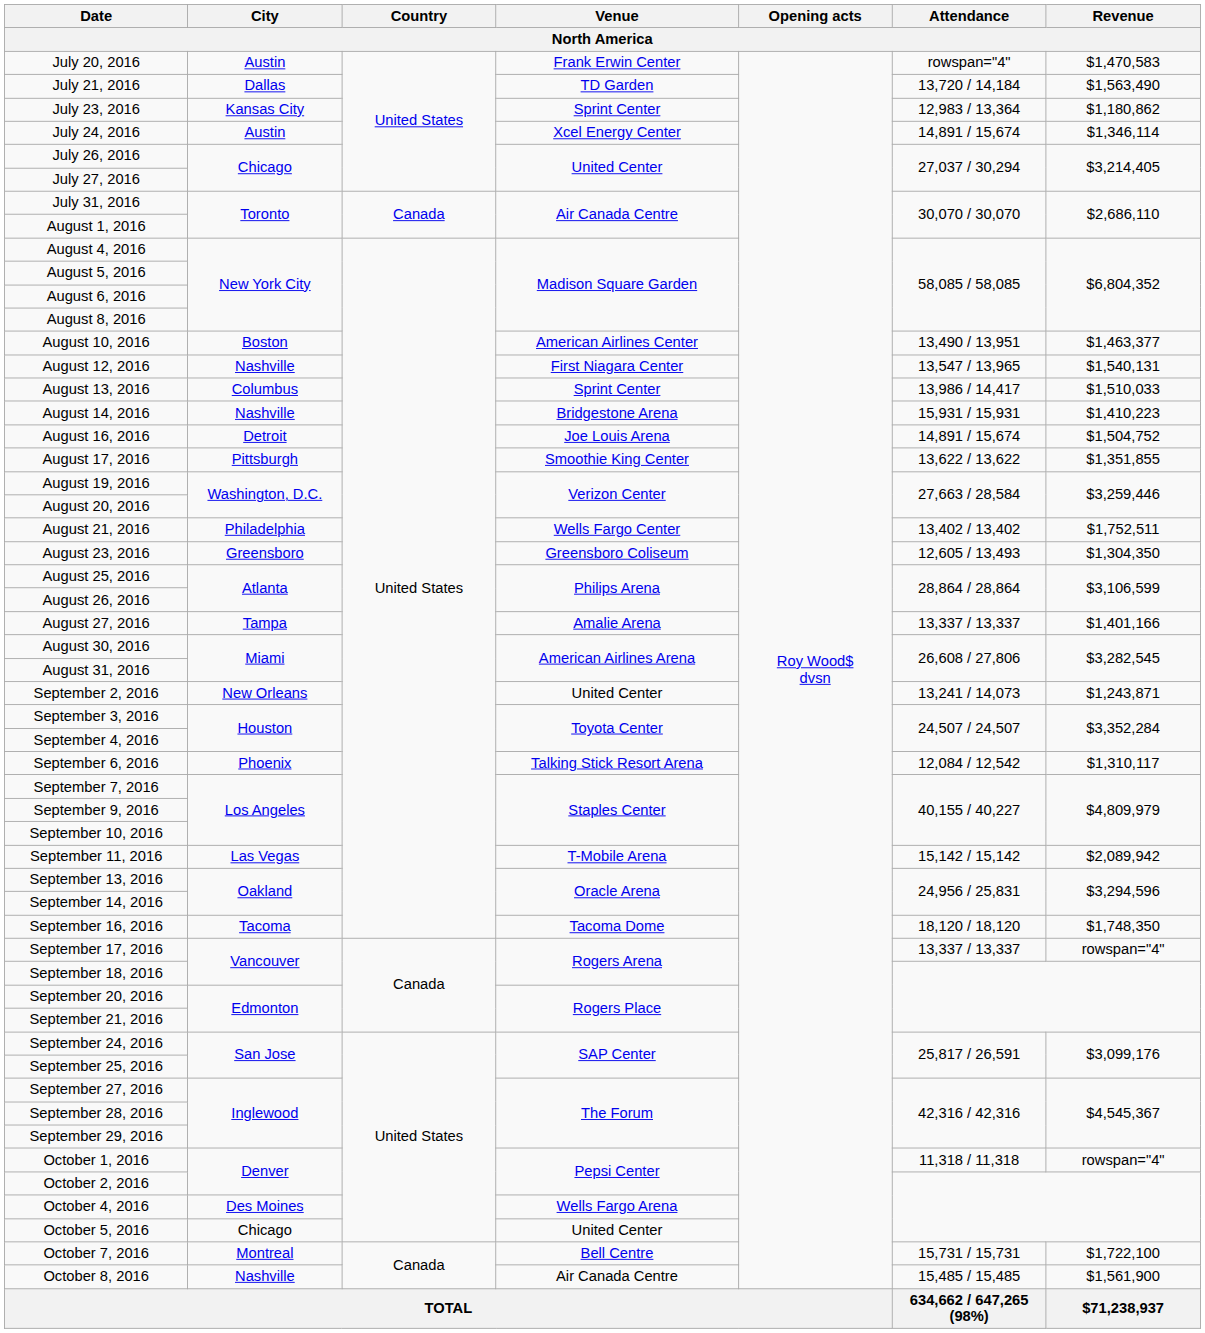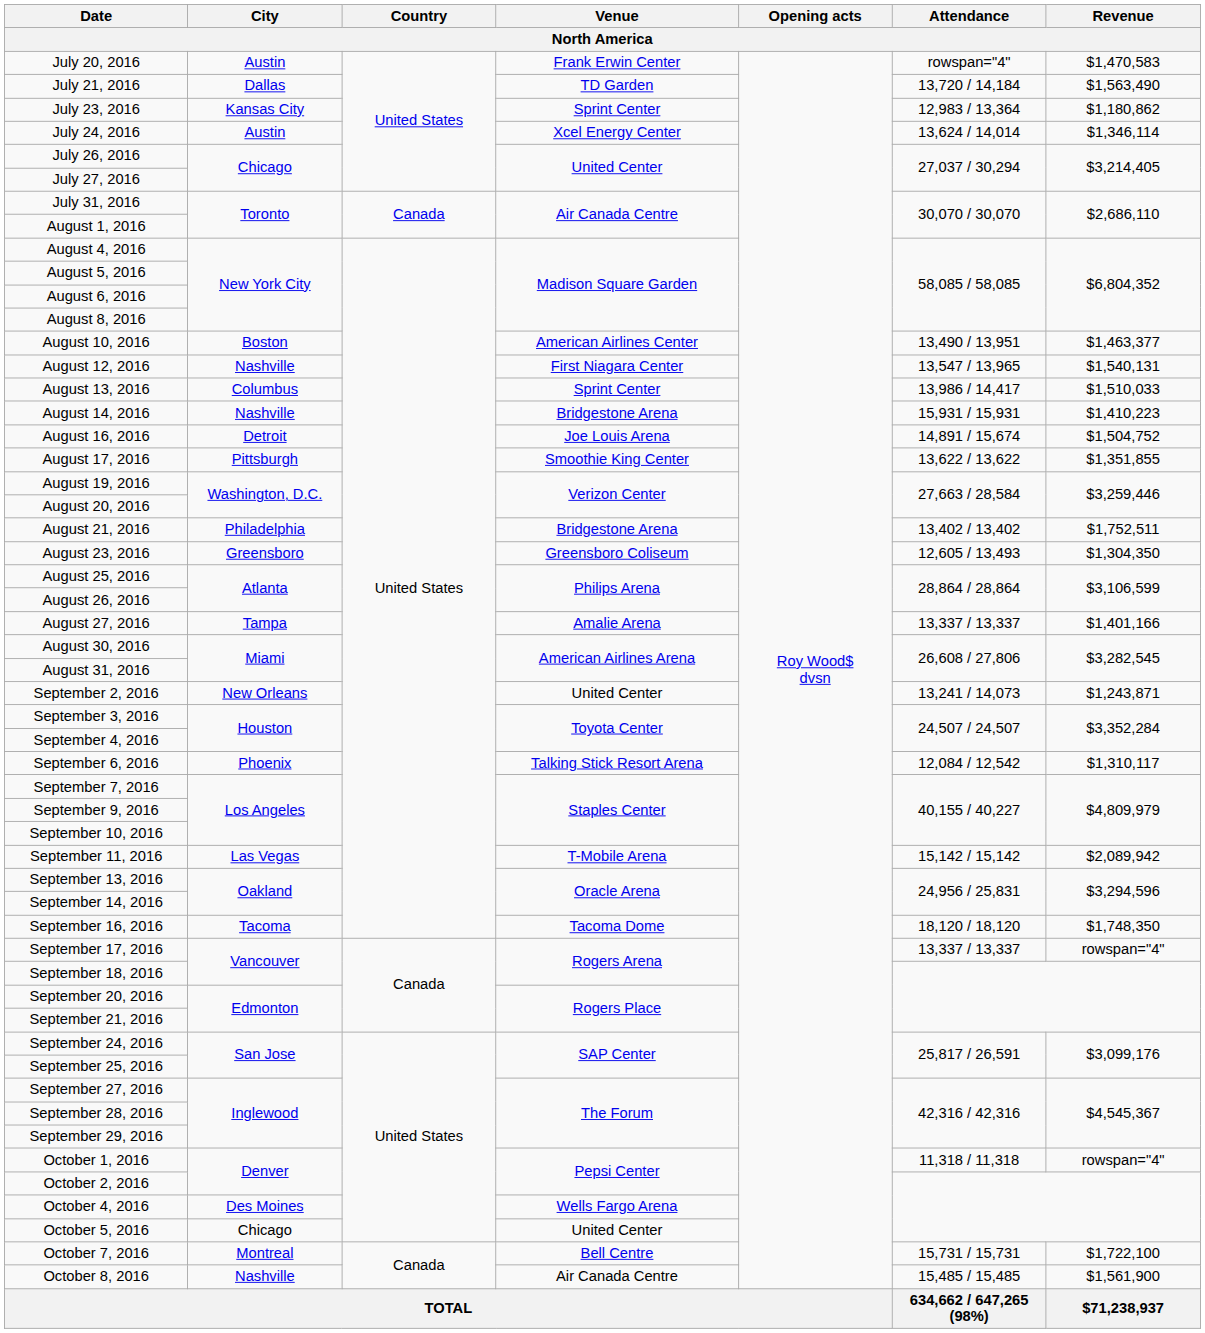(969, 132) 14,891 / 15,674 -> (969, 132) 13,624 / 14,014
(617, 529) Wells Fargo Center -> (617, 529) Bridgestone Arena
